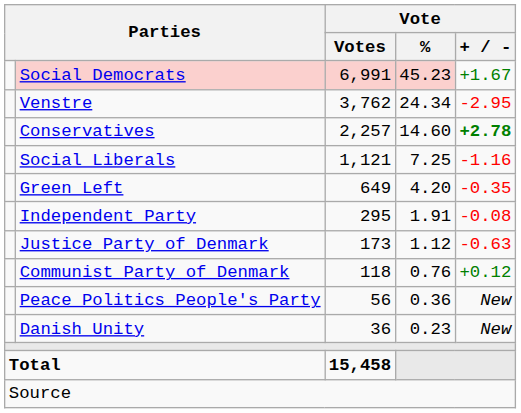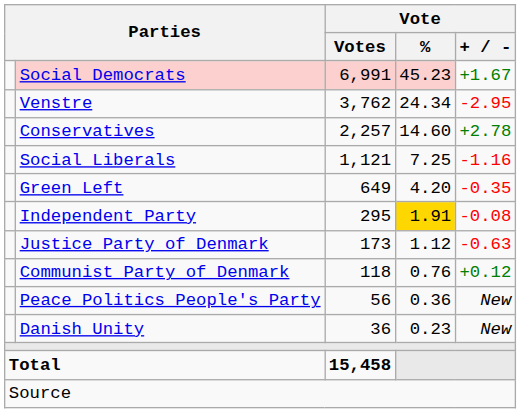(485, 131) bold -> (485, 131) normal
(430, 216) no background -> (430, 216) gold background
